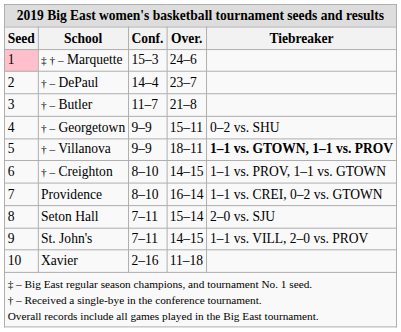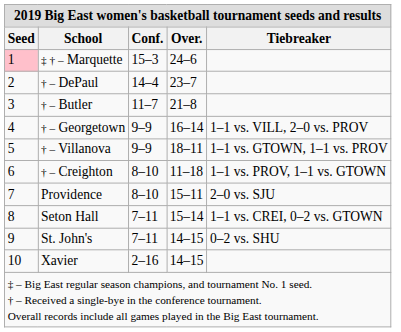(186, 127) 15–11 -> (187, 127) 16–14
(245, 127) 0–2 vs. SHU -> (289, 127) 1–1 vs. VILL, 2–0 vs. PROV
(302, 150) bold -> (299, 150) normal
(187, 172) 14–15 -> (186, 172) 11–18
(187, 194) 16–14 -> (186, 194) 15–11
(296, 194) 1–1 vs. CREI, 0–2 vs. GTOWN -> (242, 194) 2–0 vs. SJU
(242, 216) 2–0 vs. SJU -> (296, 216) 1–1 vs. CREI, 0–2 vs. GTOWN
(289, 239) 1–1 vs. VILL, 2–0 vs. PROV -> (245, 239) 0–2 vs. SHU
(186, 261) 11–18 -> (187, 261) 14–15
